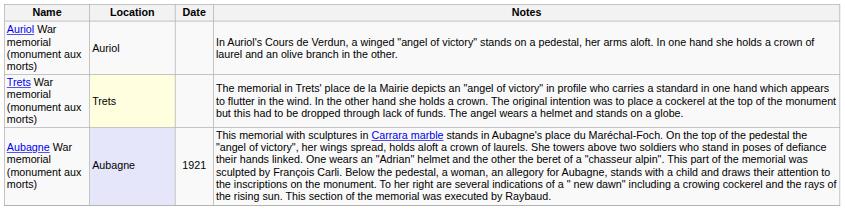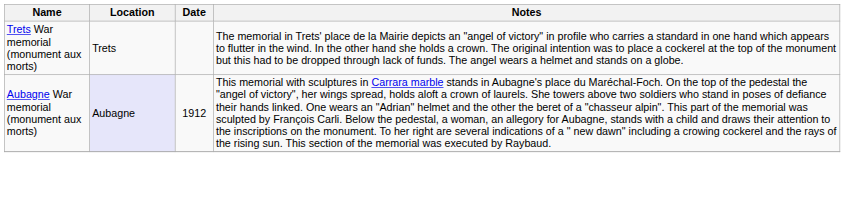- row: (44, 48)
(104, 101) lightyellow background -> (104, 48) no background
(194, 166) 1921 -> (194, 113) 1912
